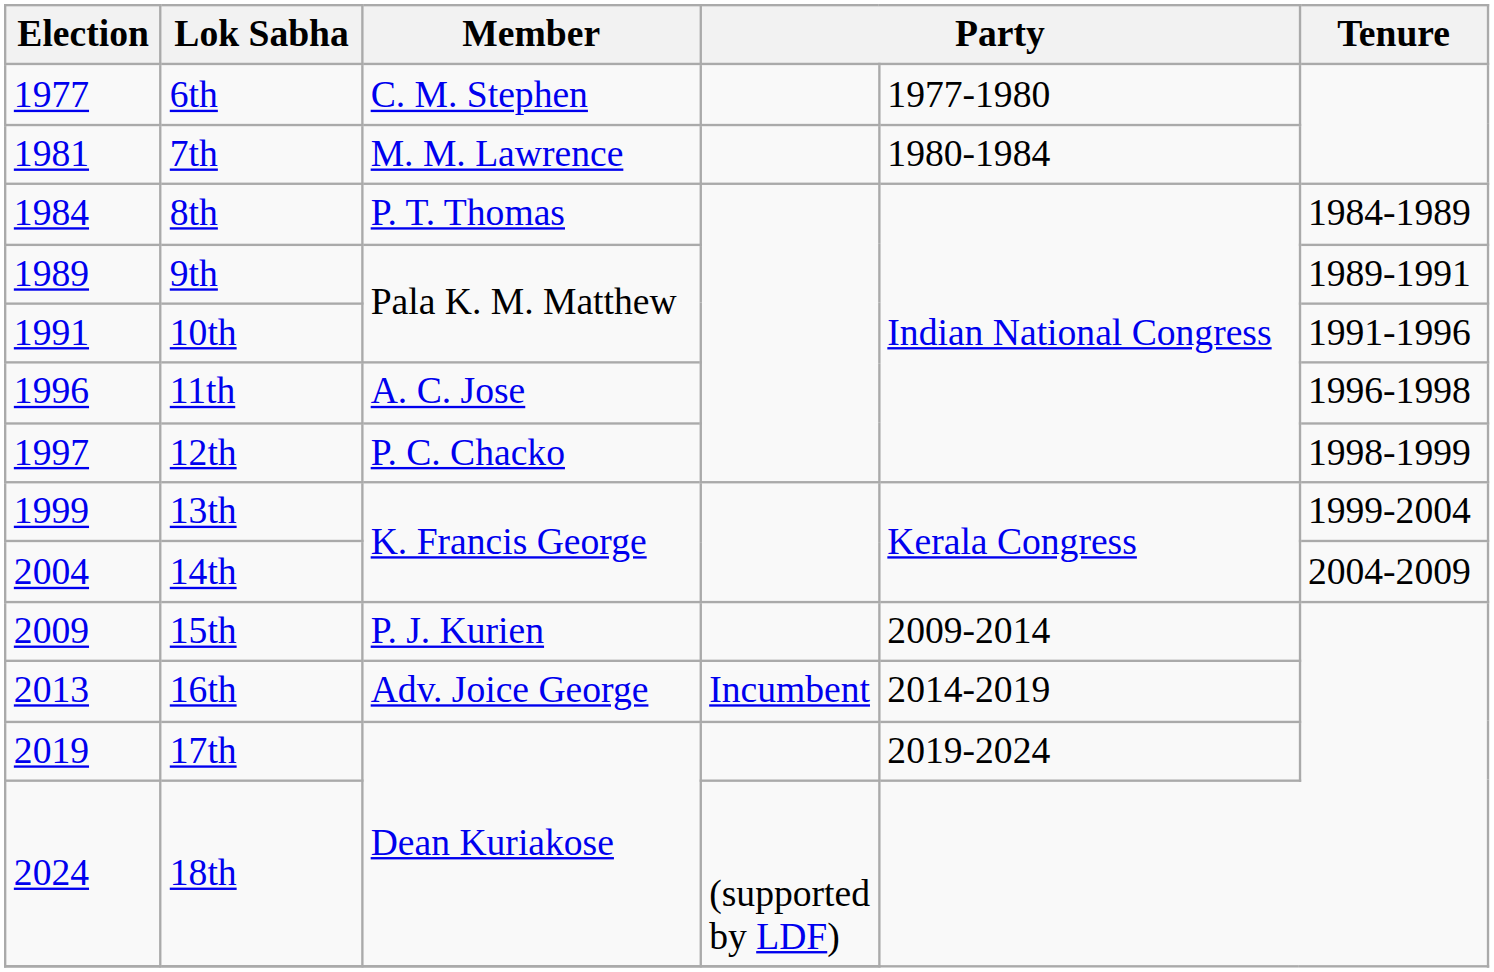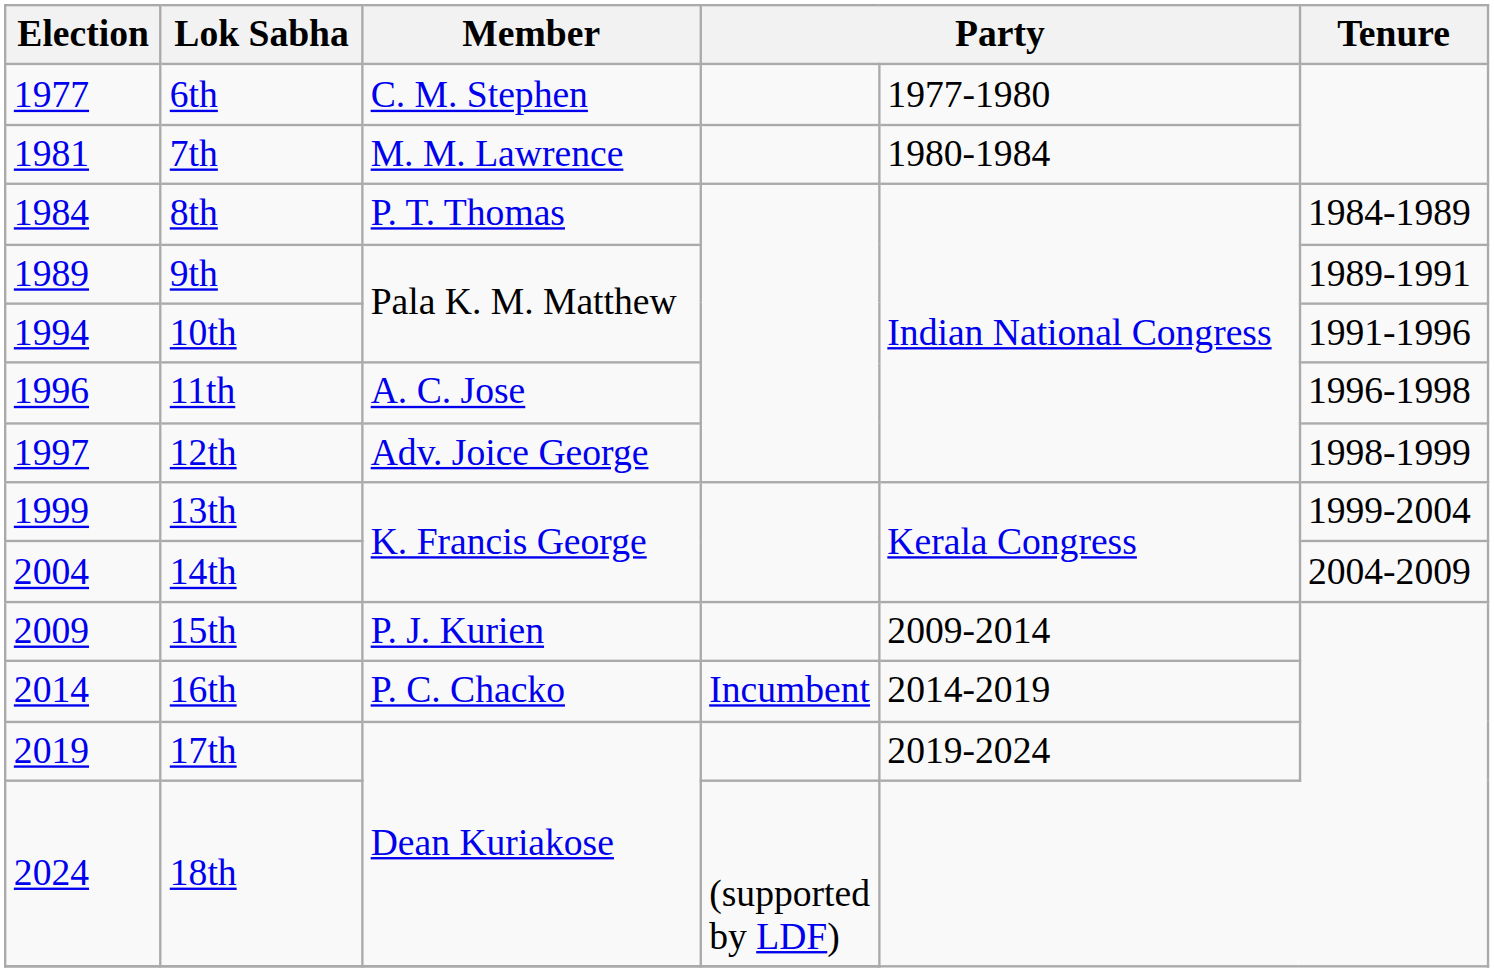(51, 332) 1991 -> (51, 332) 1994
(468, 451) P. C. Chacko -> (510, 451) Adv. Joice George
(51, 690) 2013 -> (51, 690) 2014
(510, 690) Adv. Joice George -> (468, 690) P. C. Chacko
